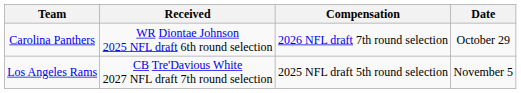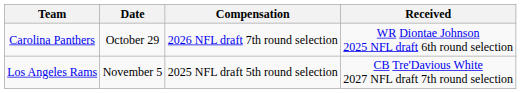columns swapped: (188, 14) <-> (483, 14)
